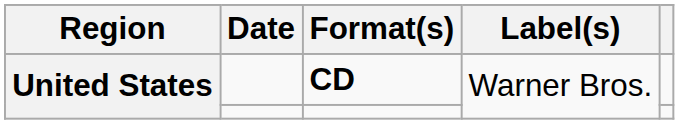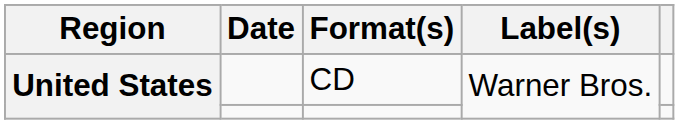(332, 79) bold -> (332, 79) normal
